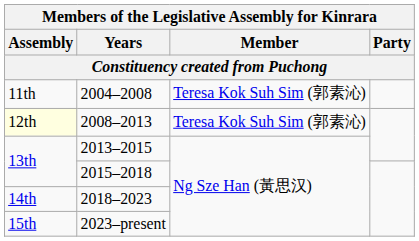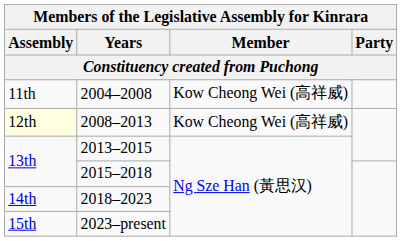(269, 93) Teresa Kok Suh Sim (郭素沁) -> (261, 93) Kow Cheong Wei (高祥威)
(269, 121) Teresa Kok Suh Sim (郭素沁) -> (261, 121) Kow Cheong Wei (高祥威)
